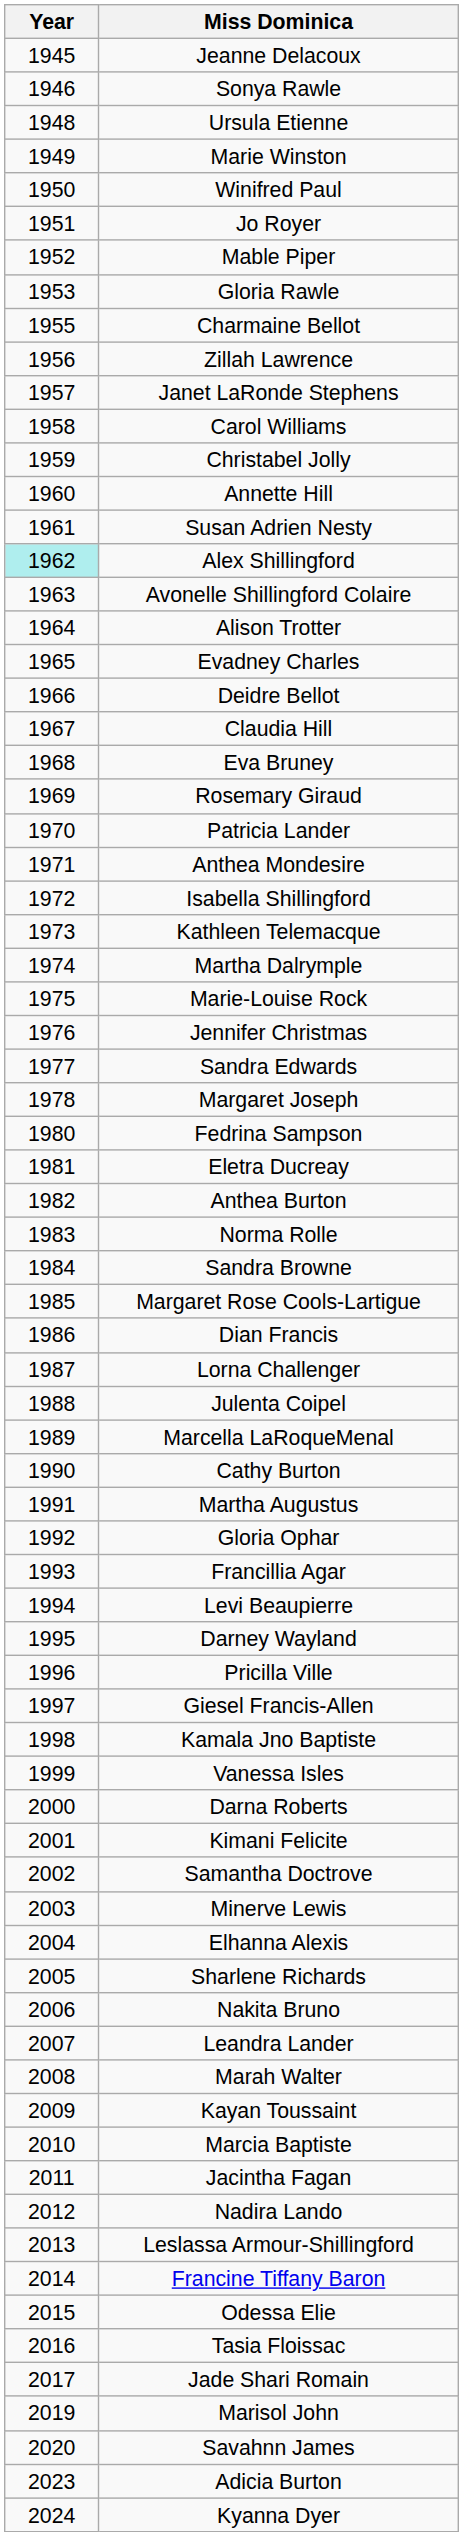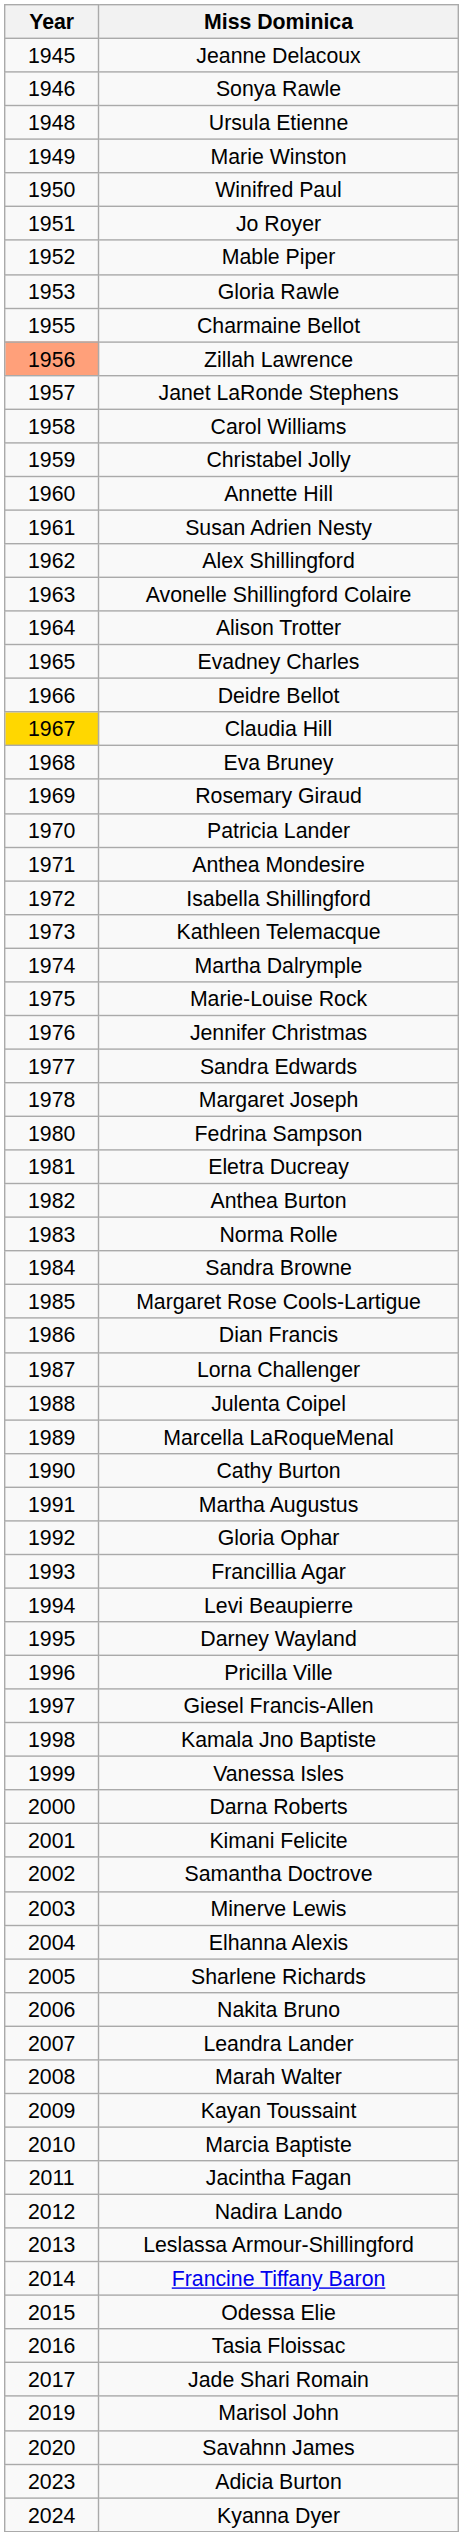(52, 359) no background -> (52, 359) lightsalmon background
(52, 561) paleturquoise background -> (52, 561) no background
(52, 729) no background -> (52, 729) gold background
